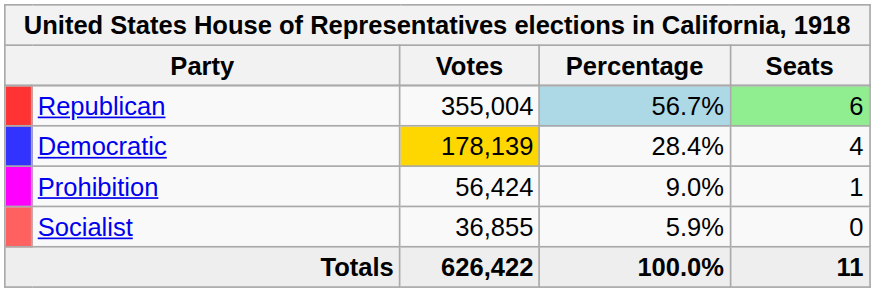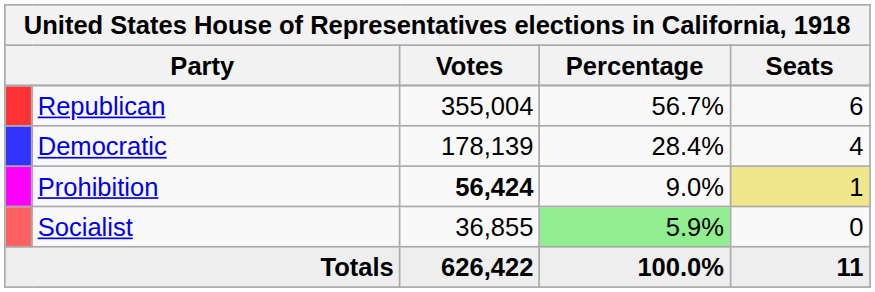(688, 106) lightblue background -> (688, 106) no background
(856, 106) lightgreen background -> (856, 106) no background
(487, 147) gold background -> (487, 147) no background
(494, 187) normal -> (494, 187) bold
(856, 187) no background -> (856, 187) khaki background
(695, 227) no background -> (695, 227) lightgreen background
